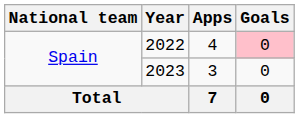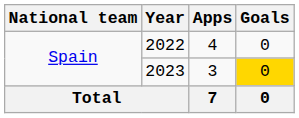(265, 45) pink background -> (265, 45) no background
(265, 72) no background -> (265, 72) gold background
